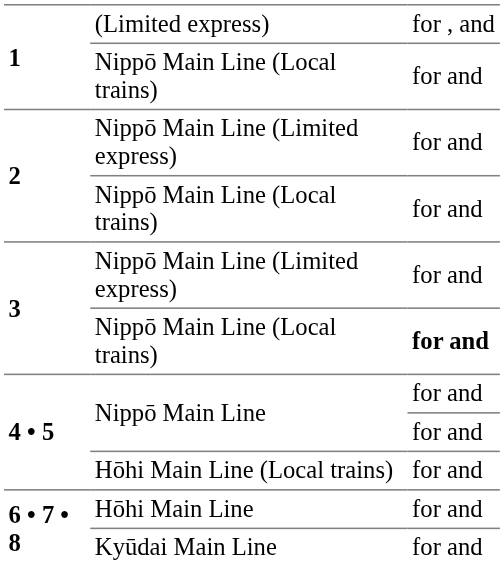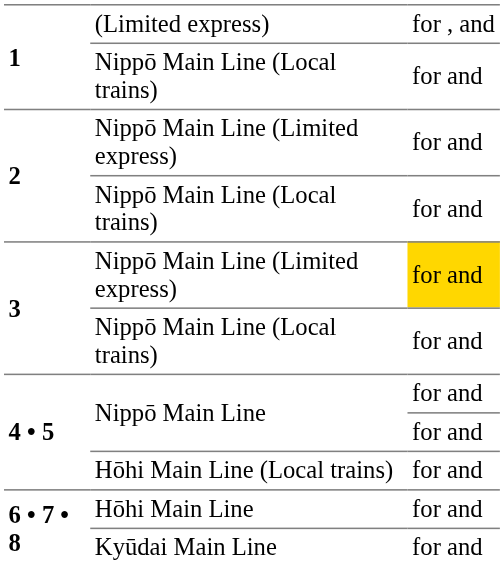(447, 274) no background -> (447, 274) gold background
(451, 340) bold -> (447, 340) normal
